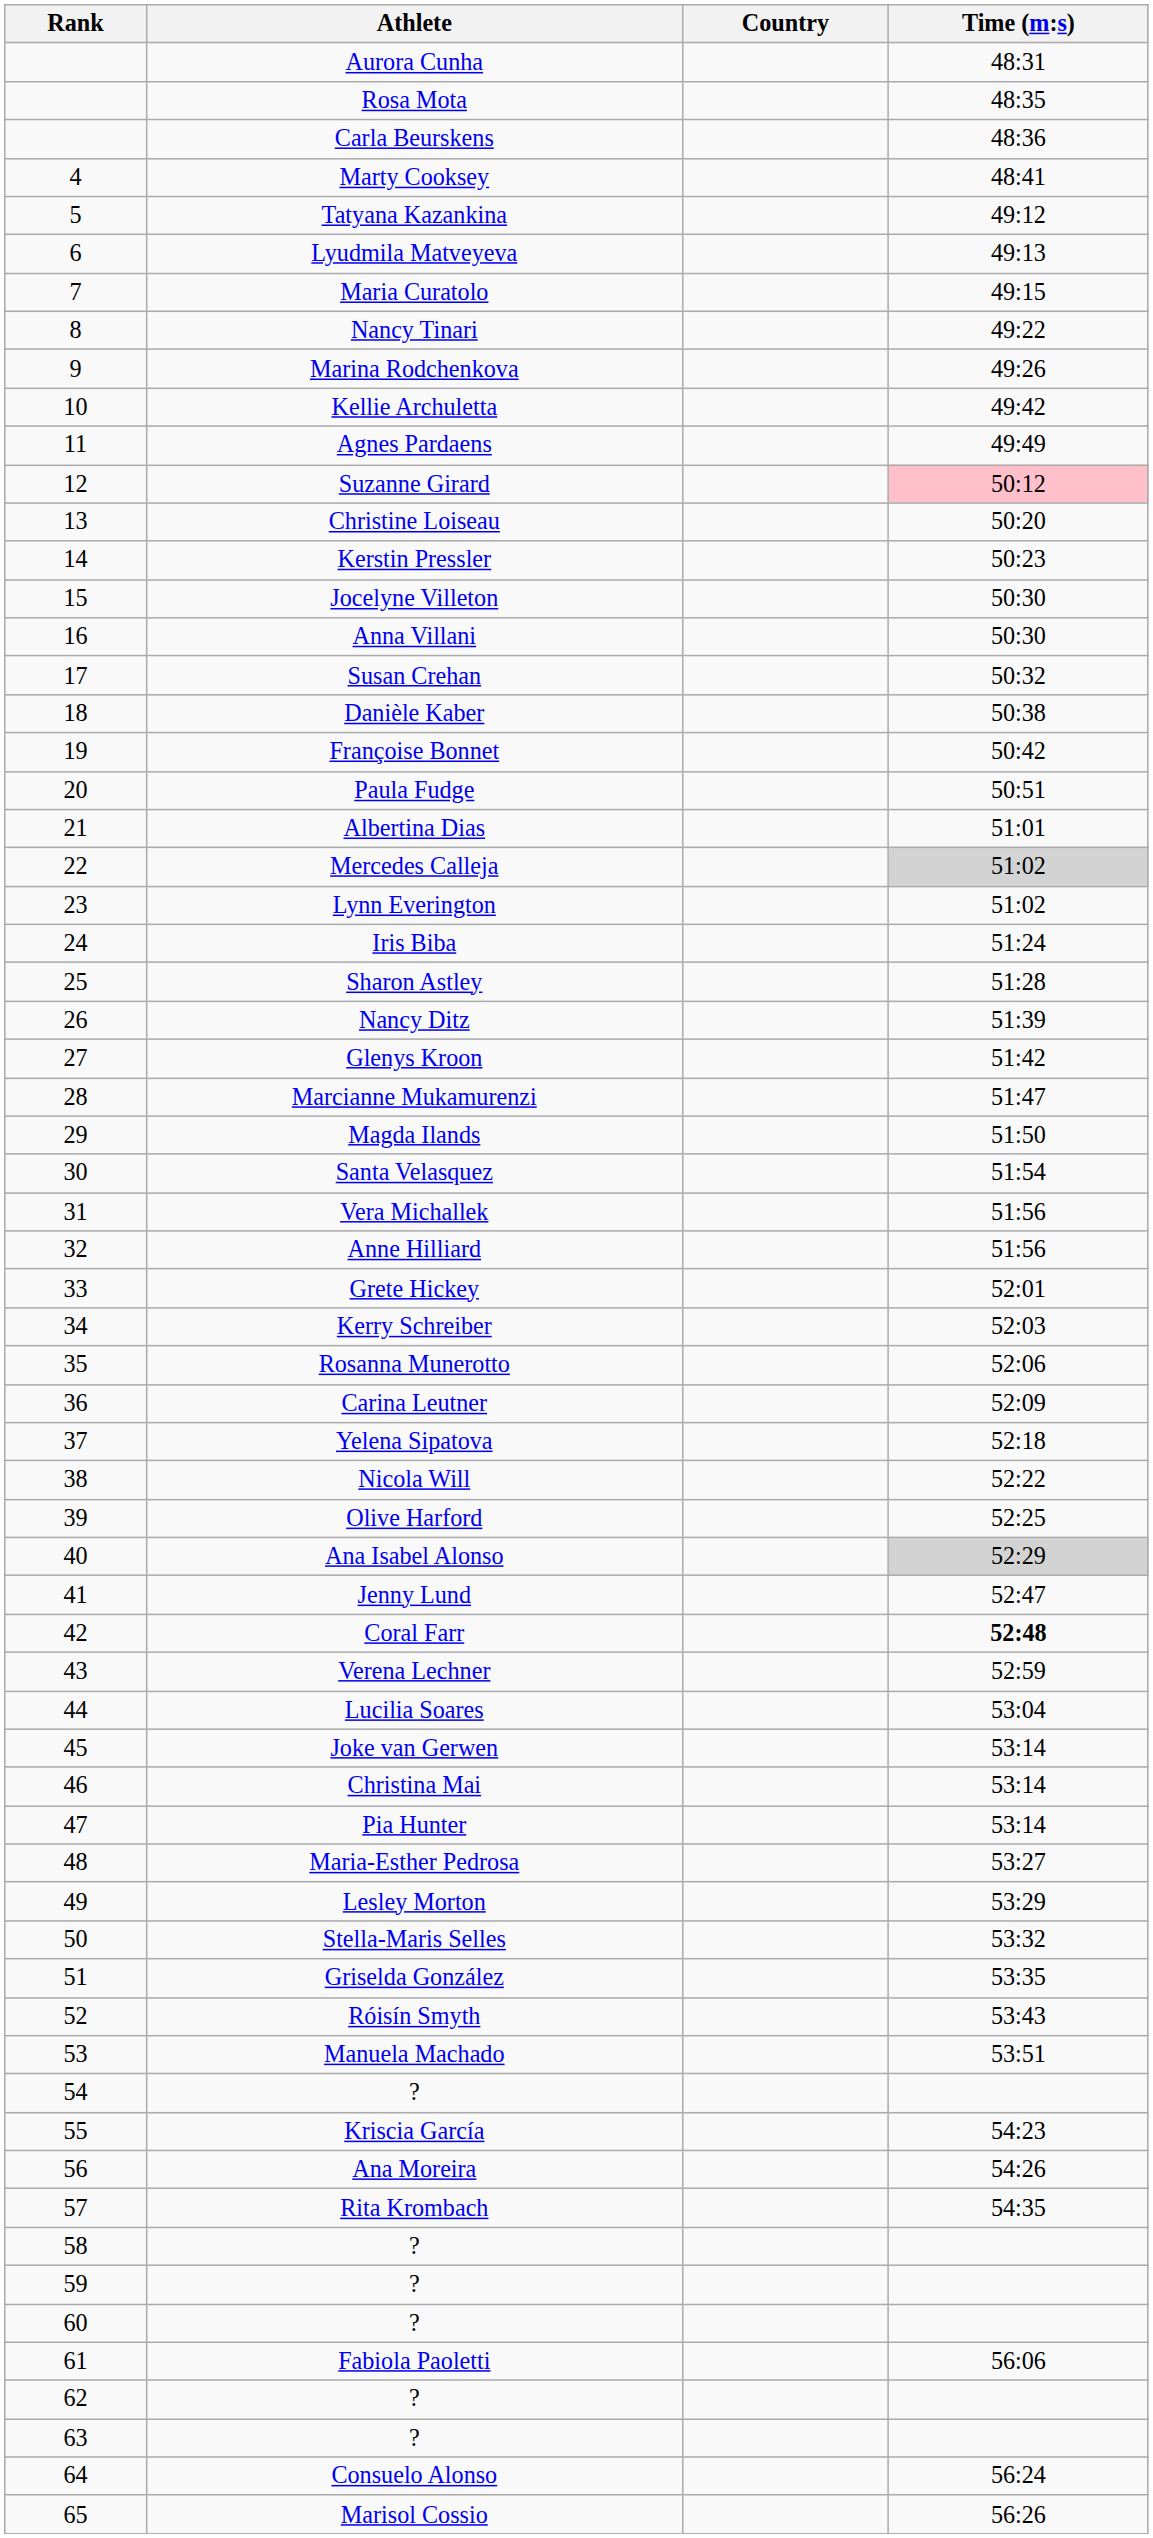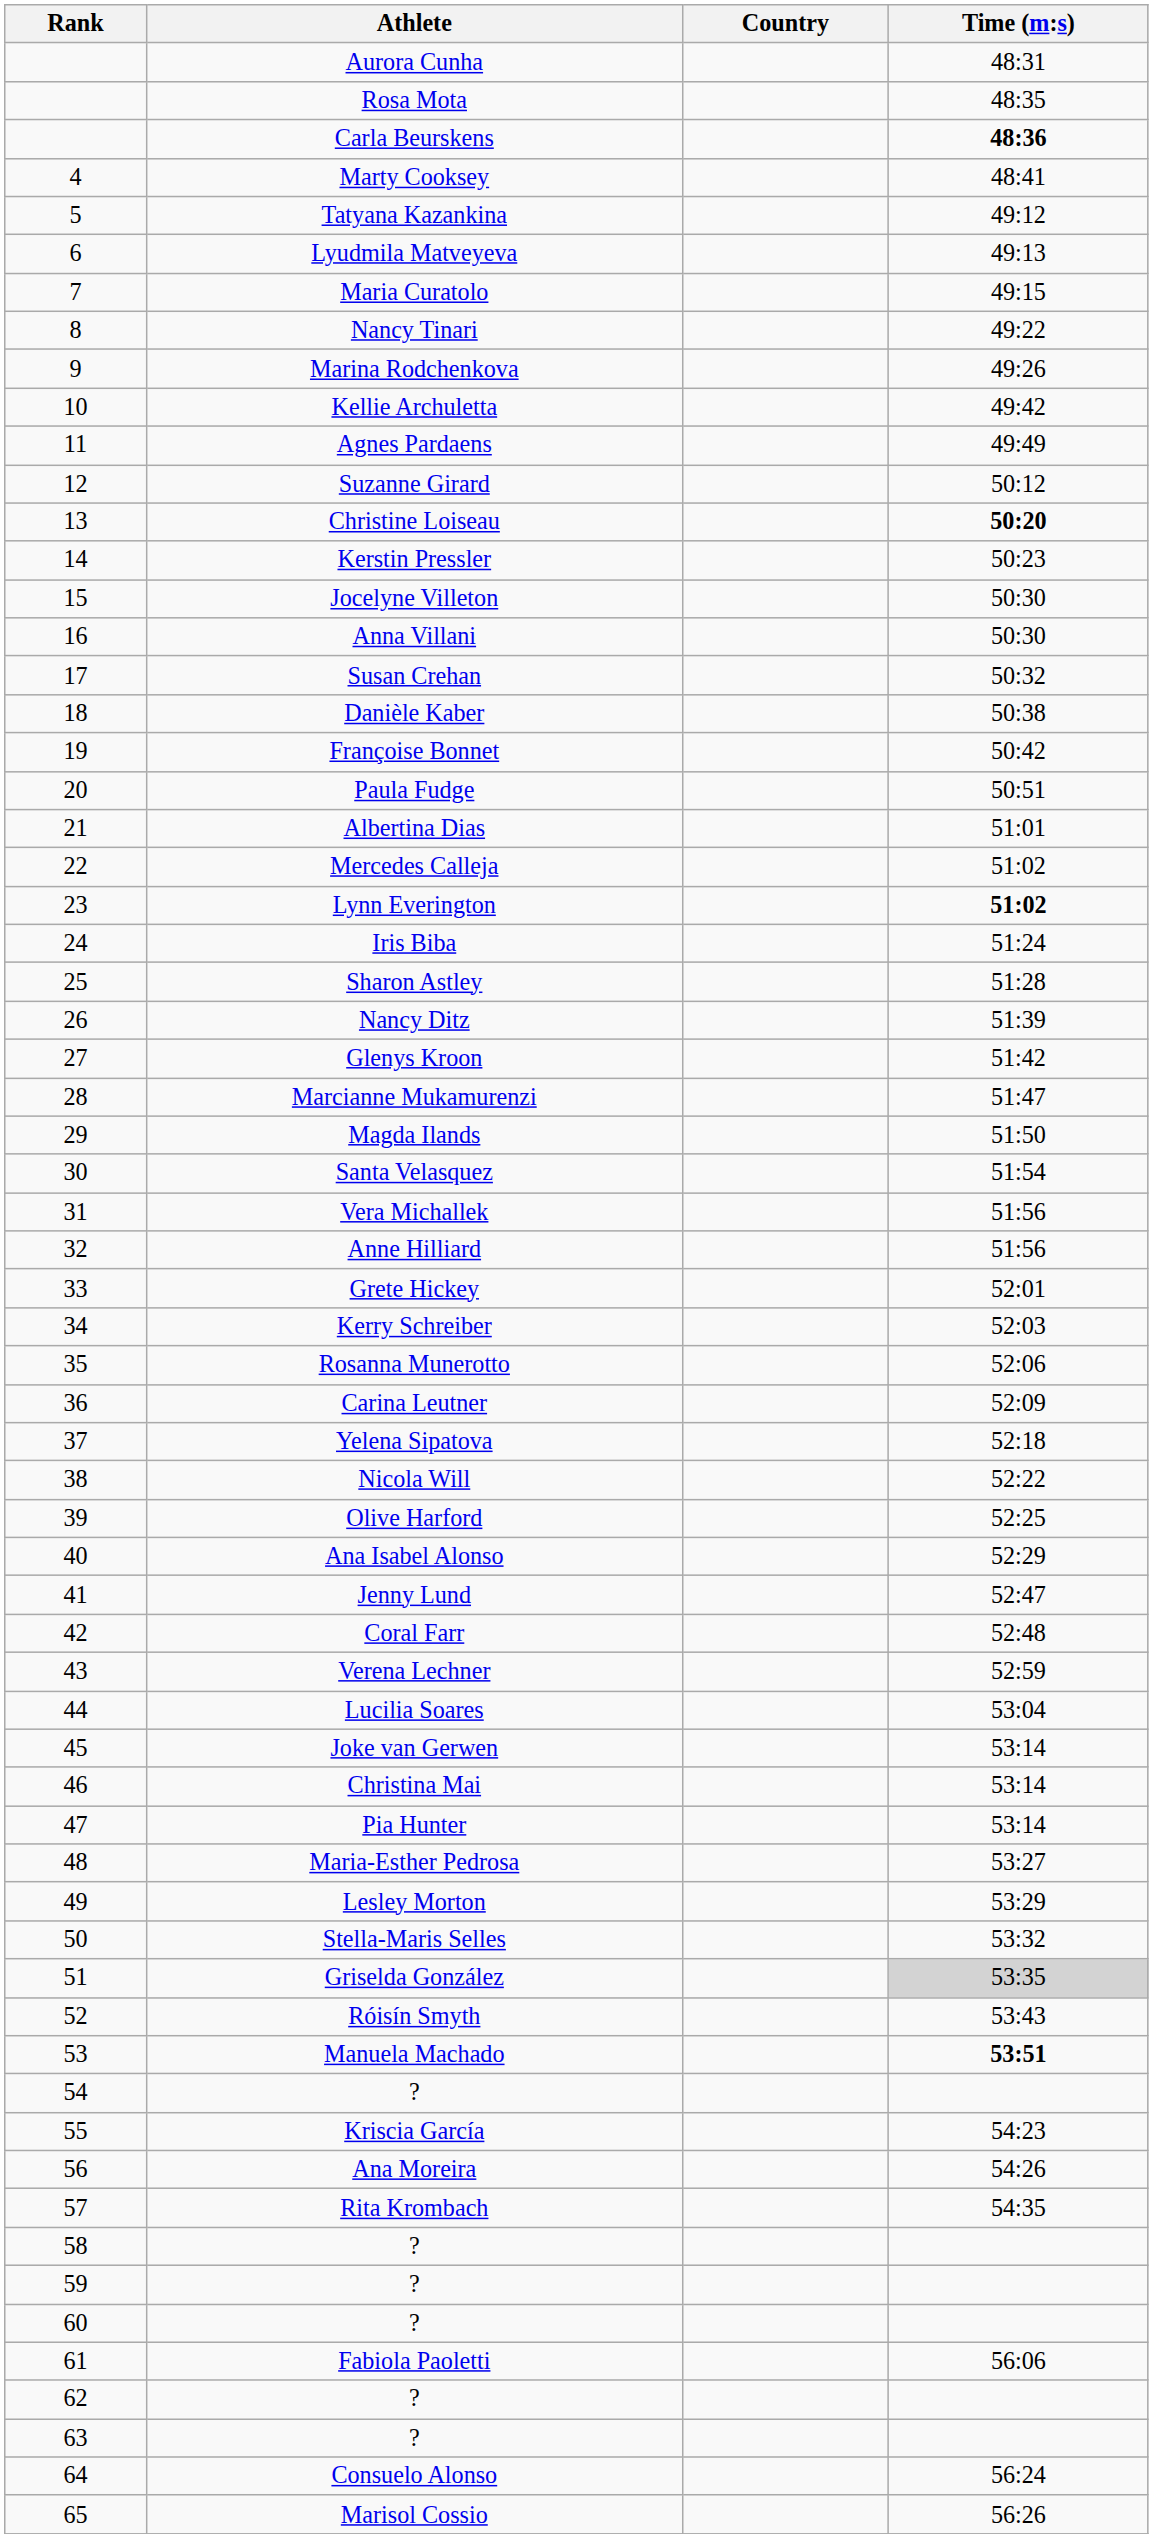(1018, 138) normal -> (1018, 138) bold
(1018, 483) pink background -> (1018, 483) no background
(1018, 521) normal -> (1018, 521) bold
(1018, 866) lightgrey background -> (1018, 866) no background
(1018, 904) normal -> (1018, 904) bold
(1018, 1556) lightgrey background -> (1018, 1556) no background
(1018, 1632) bold -> (1018, 1632) normal
(1018, 1977) no background -> (1018, 1977) lightgrey background
(1018, 2054) normal -> (1018, 2054) bold
